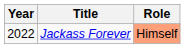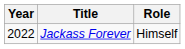(157, 33) lightsalmon background -> (157, 33) no background
